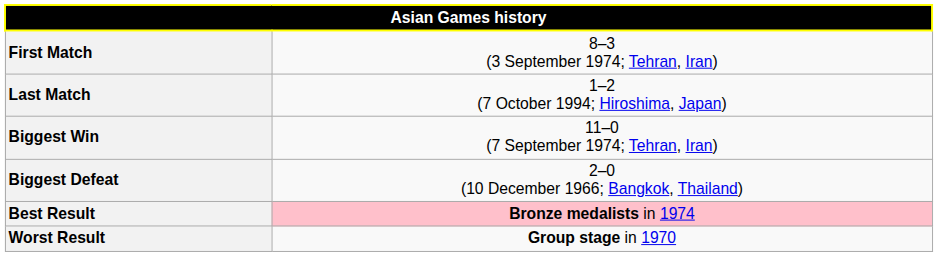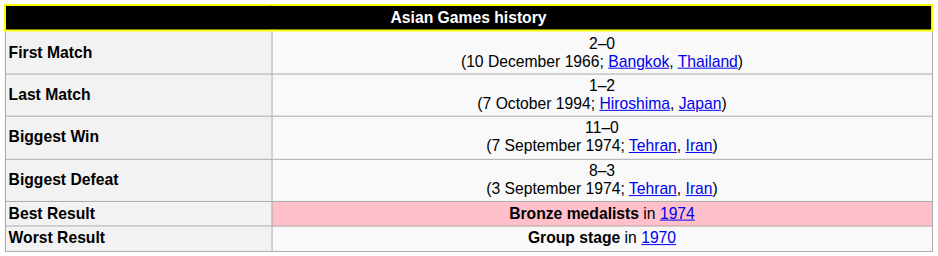(602, 52) 8–3 (3 September 1974; Tehran, Iran) -> (602, 52) 2–0 (10 December 1966; Bangkok, Thailand)
(602, 180) 2–0 (10 December 1966; Bangkok, Thailand) -> (602, 180) 8–3 (3 September 1974; Tehran, Iran)
